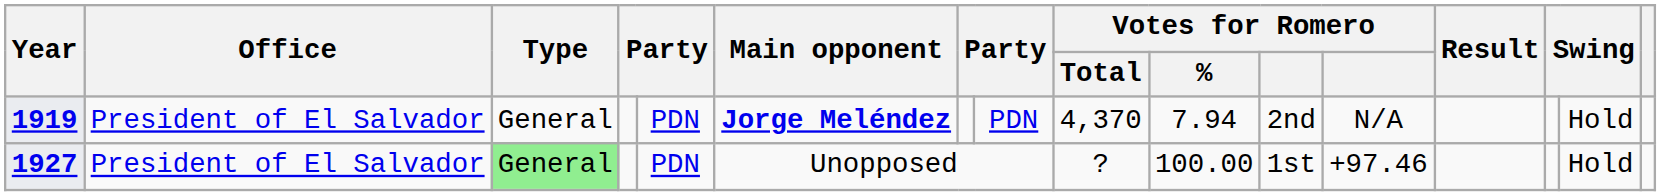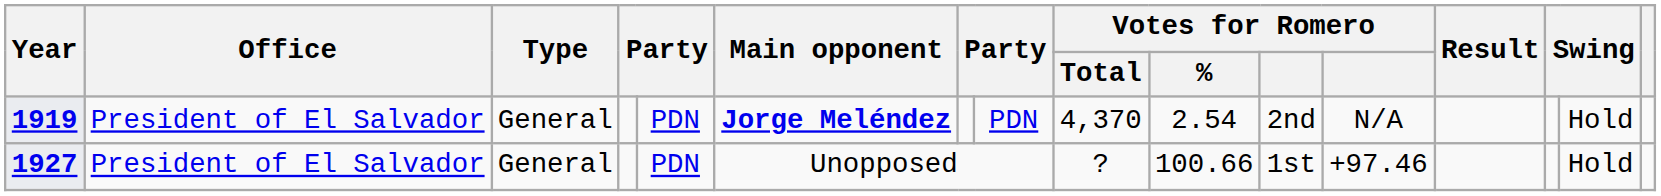(1204, 120) 7.94 -> (1204, 120) 2.54
(555, 166) lightgreen background -> (555, 166) no background
(1204, 166) 100.00 -> (1204, 166) 100.66
